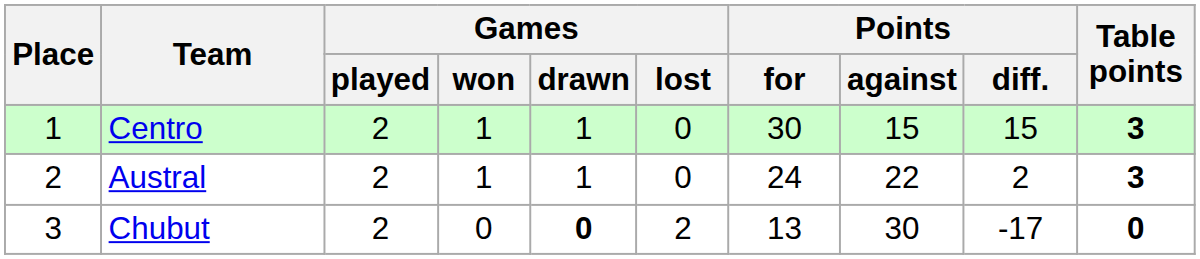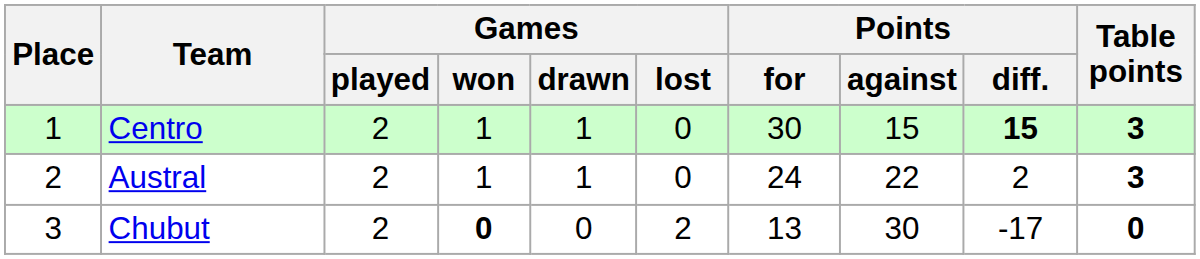(1021, 128) normal -> (1021, 128) bold
(484, 228) normal -> (484, 228) bold
(584, 228) bold -> (584, 228) normal
